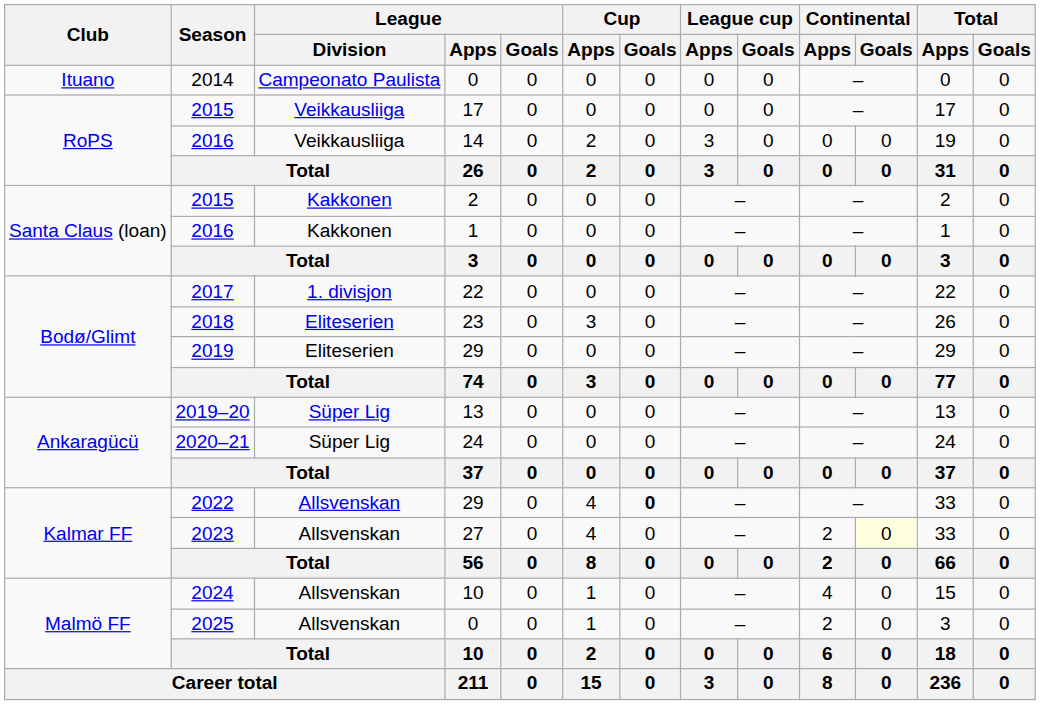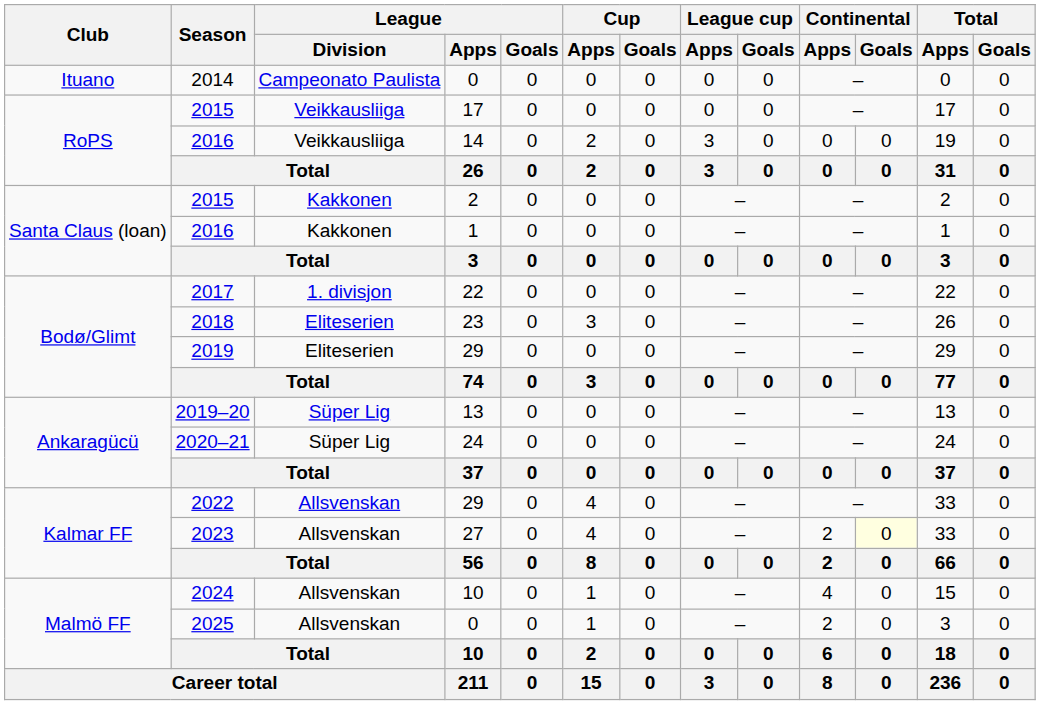(650, 502) bold -> (650, 502) normal
